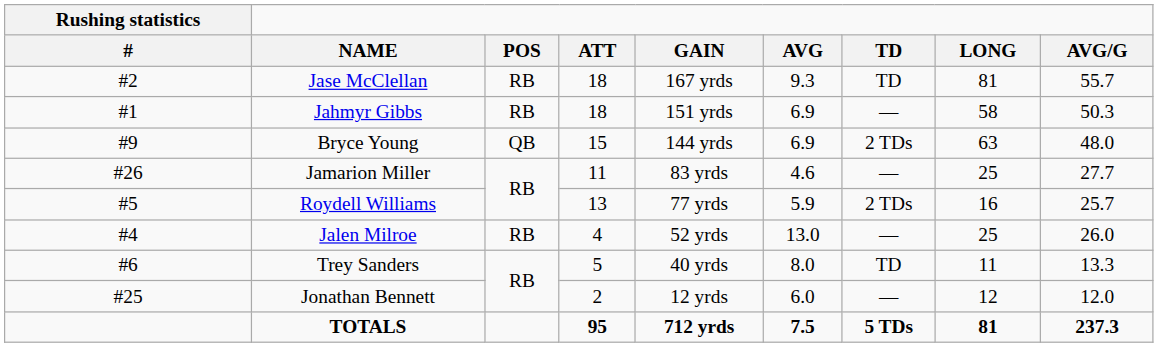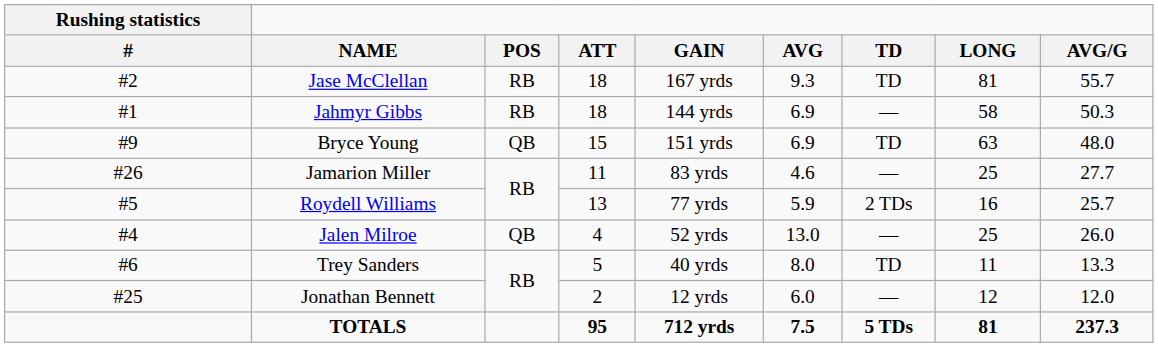(699, 111) 151 yrds -> (699, 111) 144 yrds
(699, 142) 144 yrds -> (699, 142) 151 yrds
(889, 142) 2 TDs -> (889, 142) TD
(522, 234) RB -> (522, 234) QB
